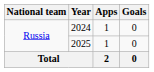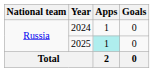(106, 43) no background -> (106, 43) paleturquoise background
